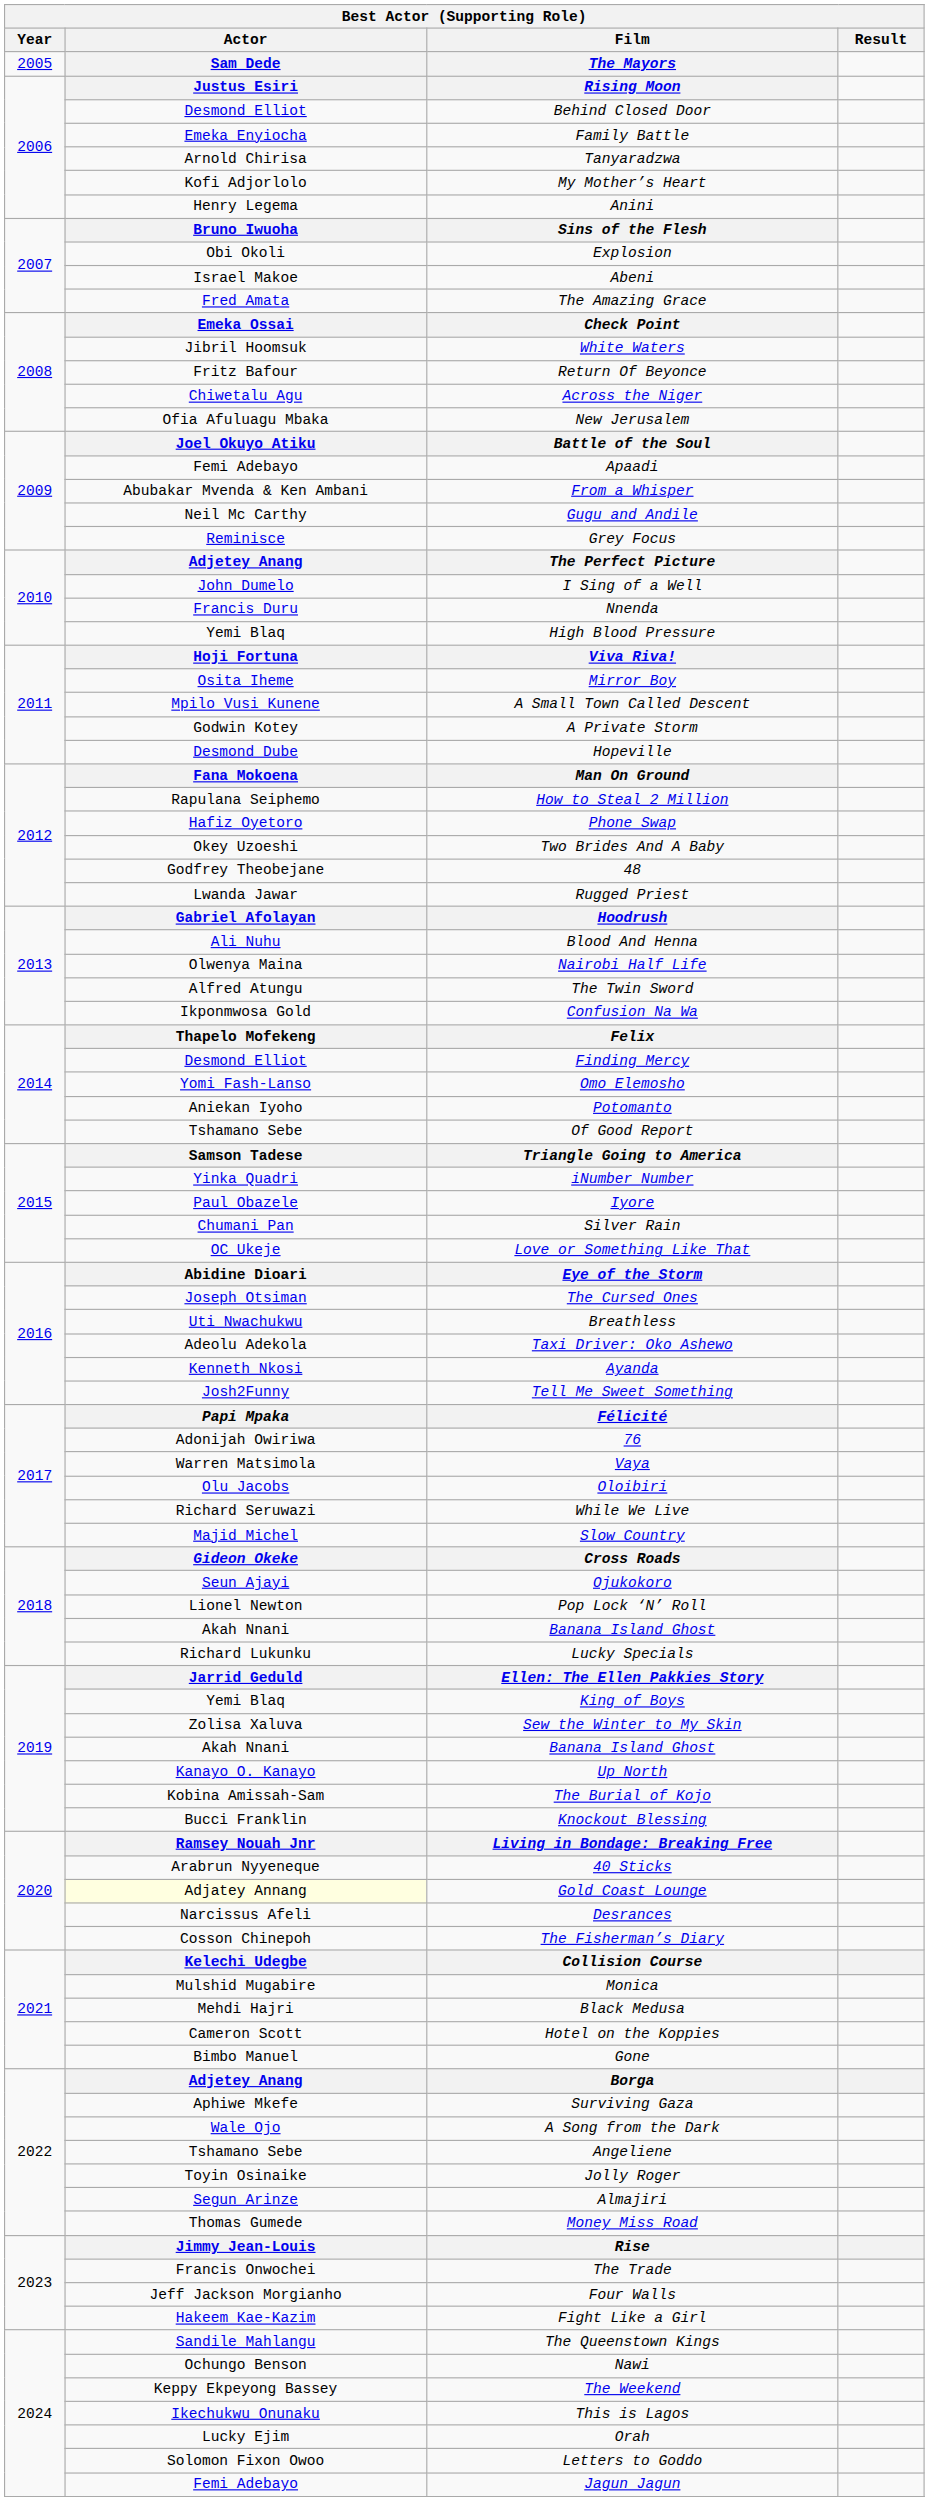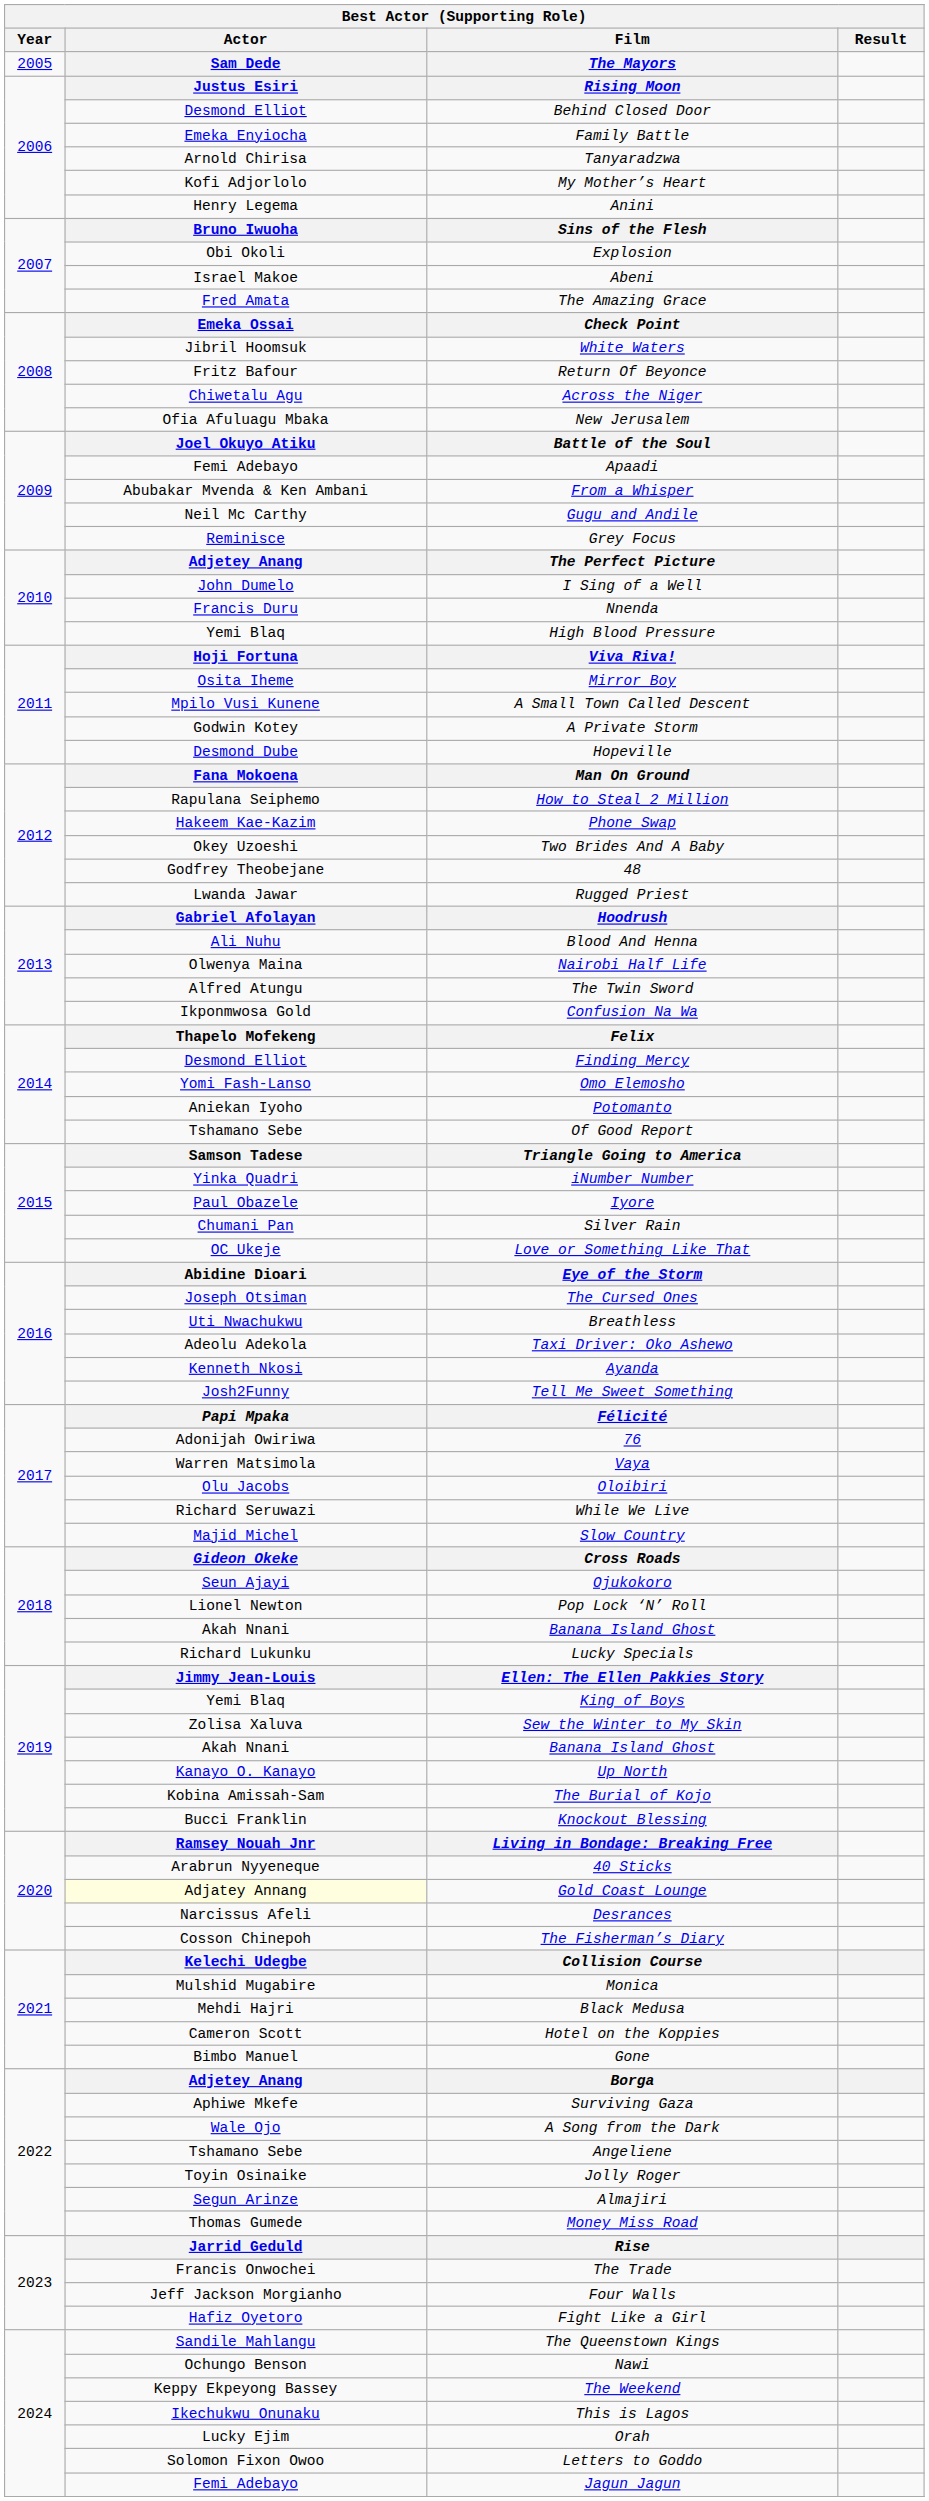(246, 823) Hafiz Oyetoro -> (246, 823) Hakeem Kae-Kazim
(246, 1678) Jarrid Geduld -> (246, 1678) Jimmy Jean-Louis
(246, 2247) Jimmy Jean-Louis -> (246, 2247) Jarrid Geduld
(246, 2318) Hakeem Kae-Kazim -> (246, 2318) Hafiz Oyetoro
